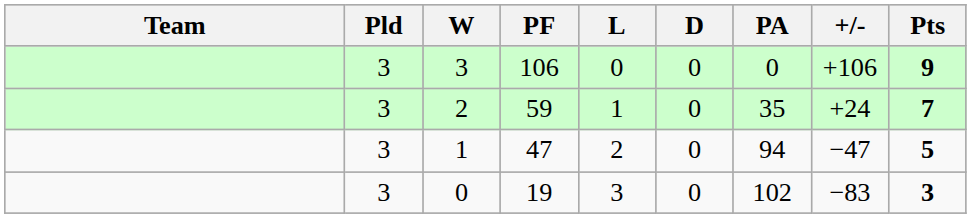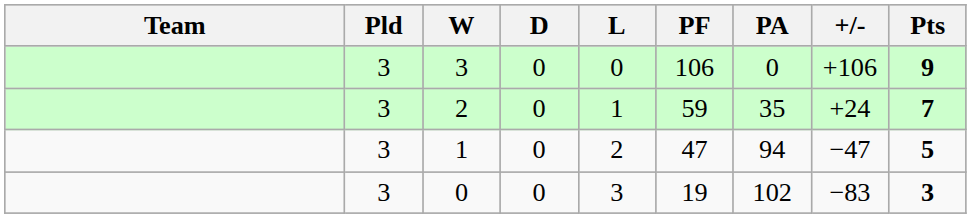columns swapped: (695, 25) <-> (539, 25)
